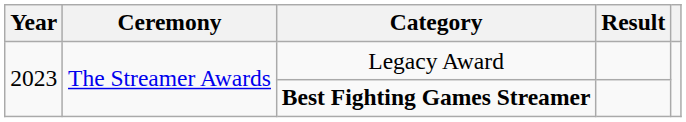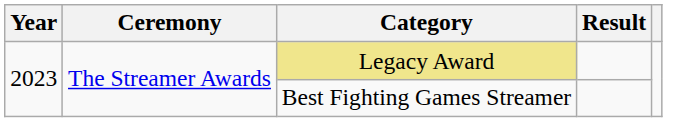(436, 60) no background -> (426, 60) khaki background
(436, 97) bold -> (426, 97) normal
